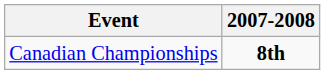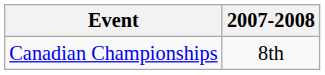(271, 52) bold -> (271, 52) normal
